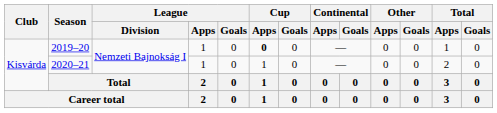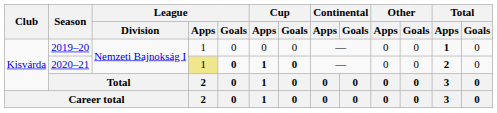(264, 47) bold -> (264, 47) normal
(447, 47) normal -> (447, 47) bold
(203, 64) no background -> (203, 64) khaki background
(234, 64) normal -> (234, 64) bold
(264, 64) normal -> (264, 64) bold
(294, 64) normal -> (294, 64) bold
(447, 64) normal -> (447, 64) bold
